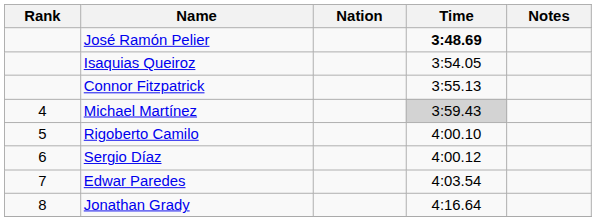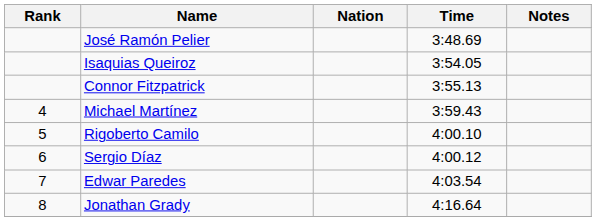(456, 39) bold -> (457, 39) normal
(456, 110) lightgrey background -> (457, 110) no background
